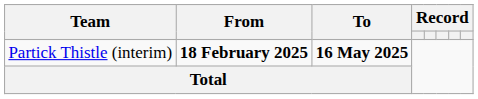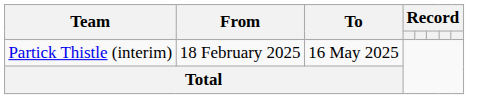(244, 52) bold -> (240, 52) normal
(362, 52) bold -> (353, 52) normal
